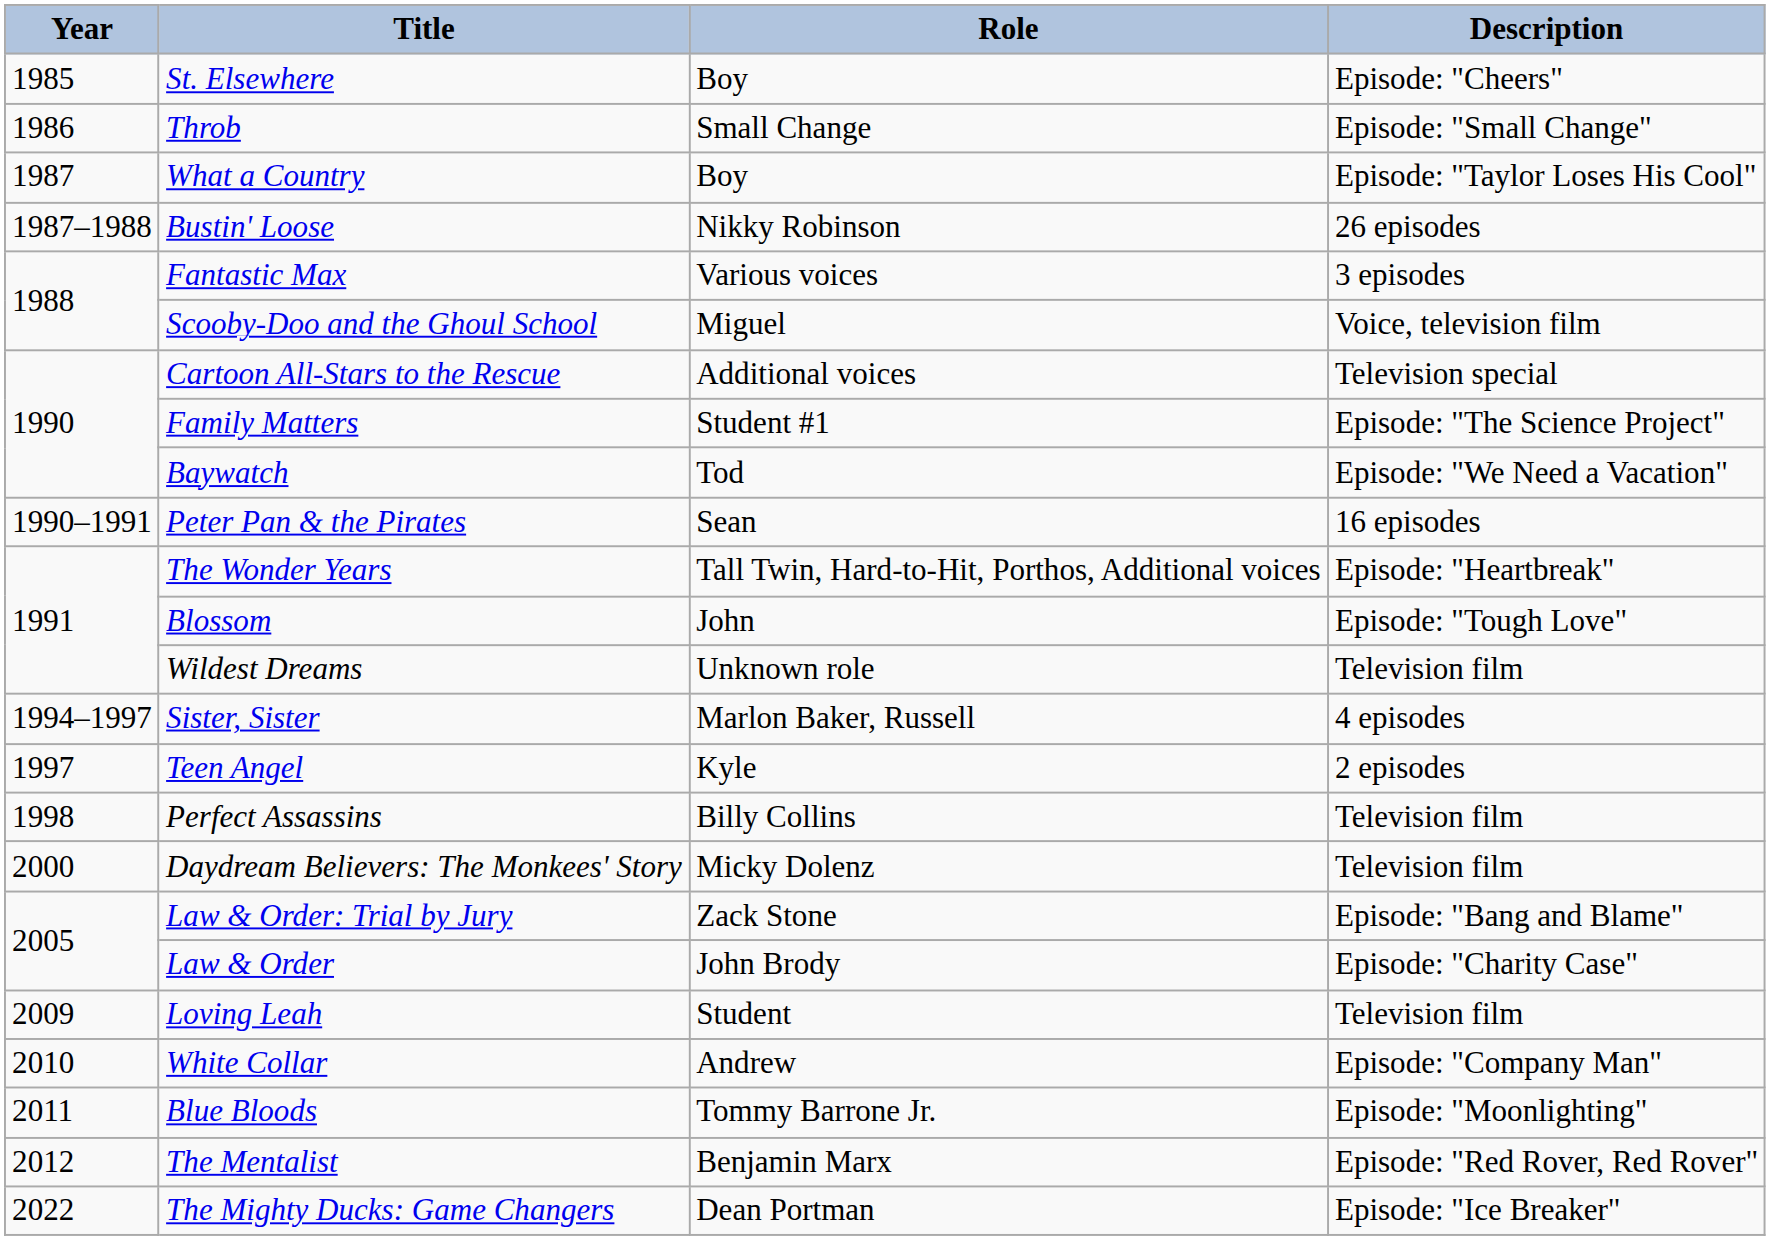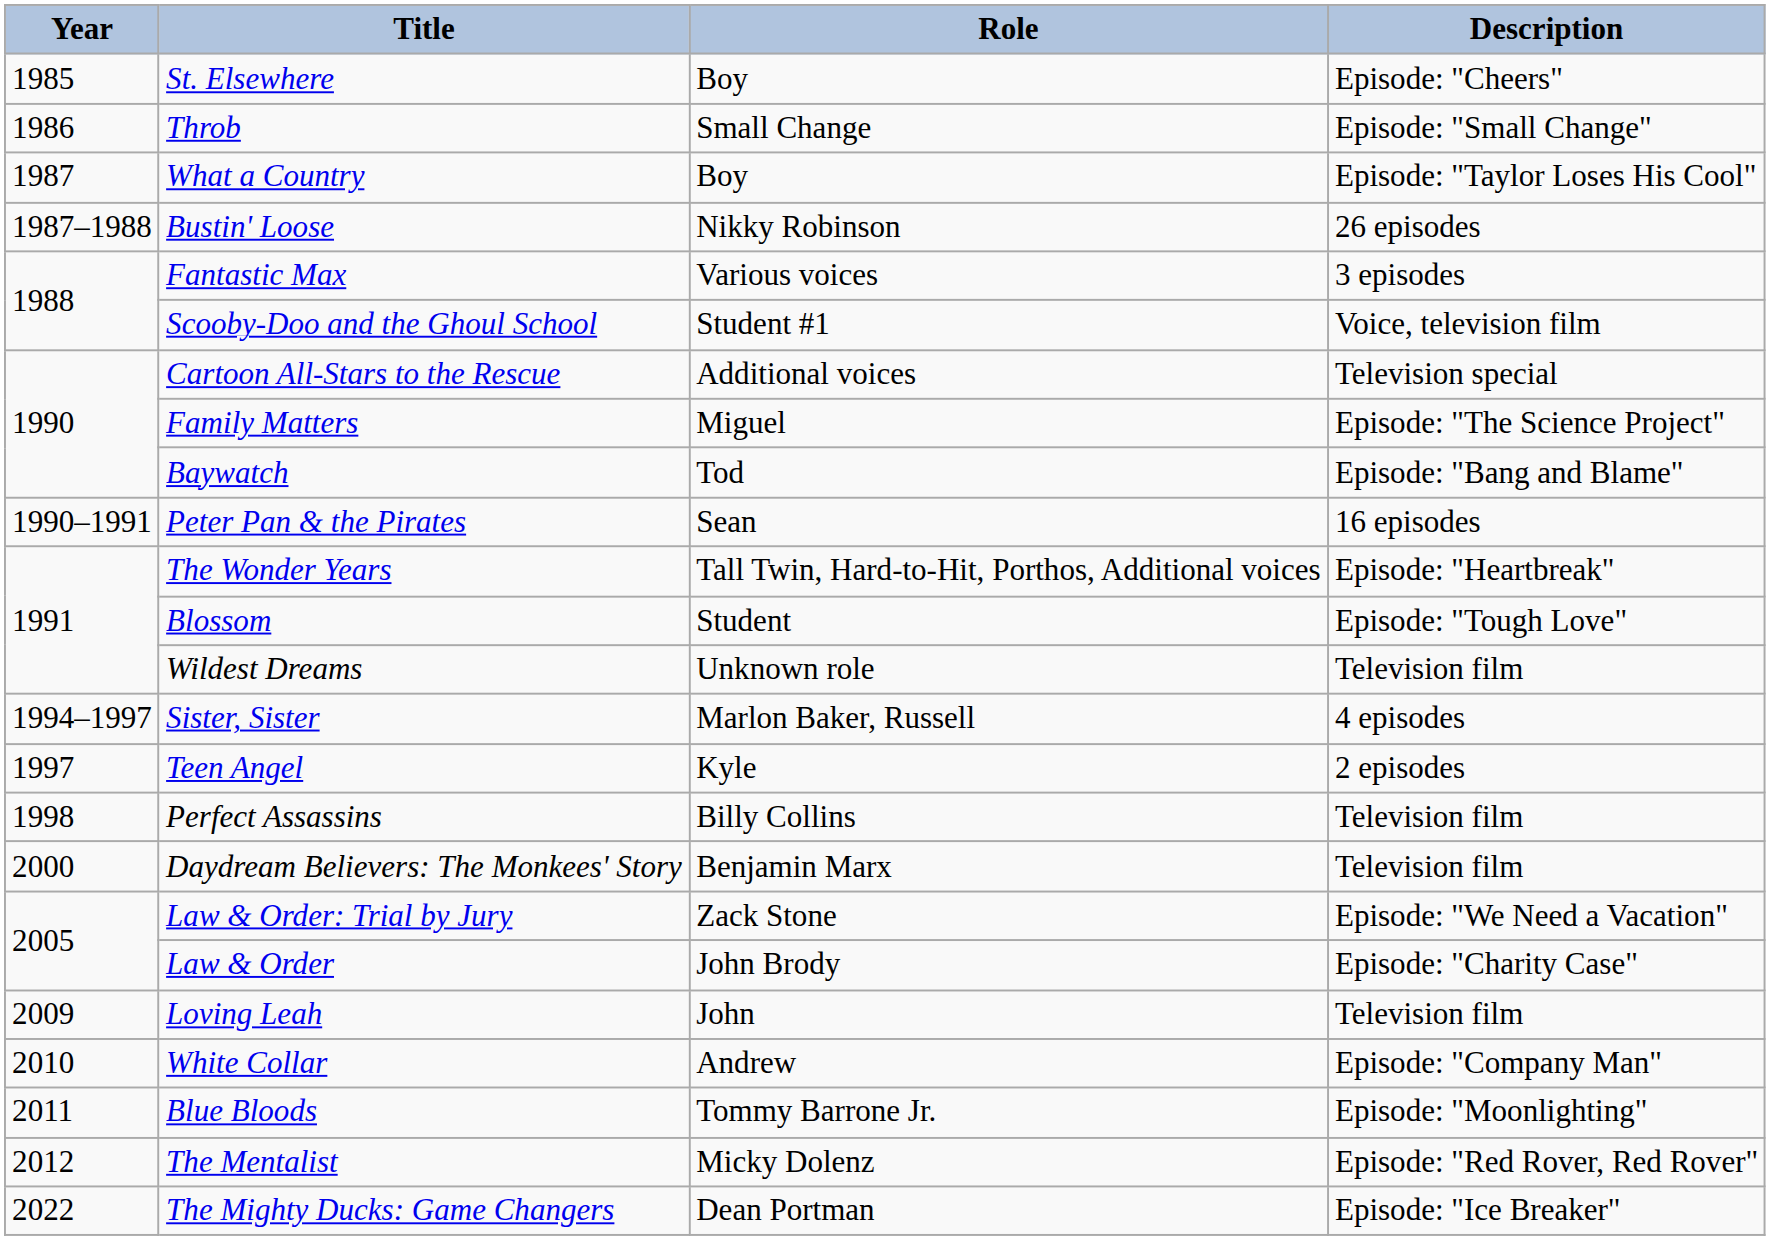(741, 324) Miguel -> (763, 324) Student #1
(763, 422) Student #1 -> (741, 422) Miguel
(1531, 472) Episode: "We Need a Vacation" -> (1509, 472) Episode: "Bang and Blame"
(726, 619) John -> (744, 619) Student
(785, 865) Micky Dolenz -> (794, 865) Benjamin Marx
(1509, 915) Episode: "Bang and Blame" -> (1531, 915) Episode: "We Need a Vacation"
(744, 1013) Student -> (726, 1013) John
(794, 1161) Benjamin Marx -> (785, 1161) Micky Dolenz
